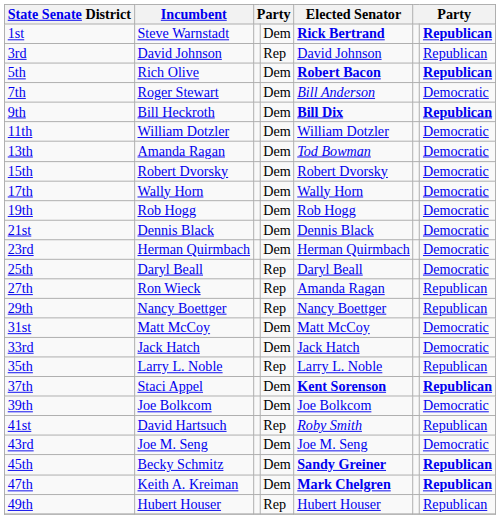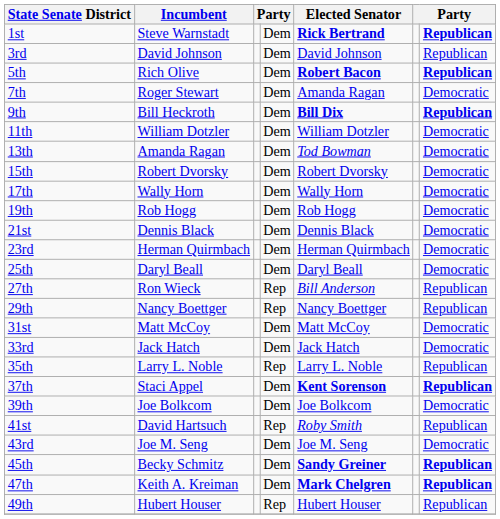(275, 53) Rep -> (277, 53) Dem
(336, 92) Bill Anderson -> (341, 92) Amanda Ragan
(275, 269) Rep -> (277, 269) Dem
(341, 288) Amanda Ragan -> (336, 288) Bill Anderson
